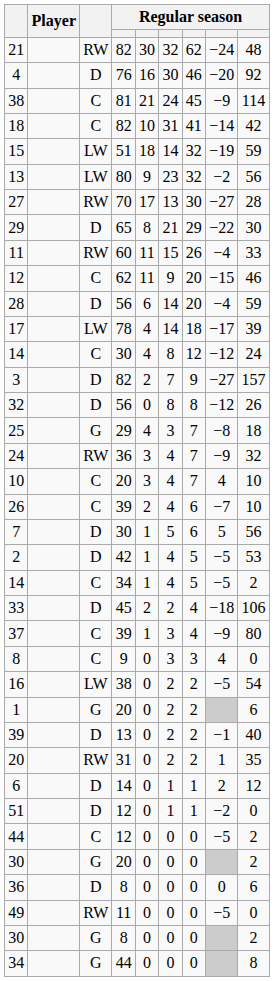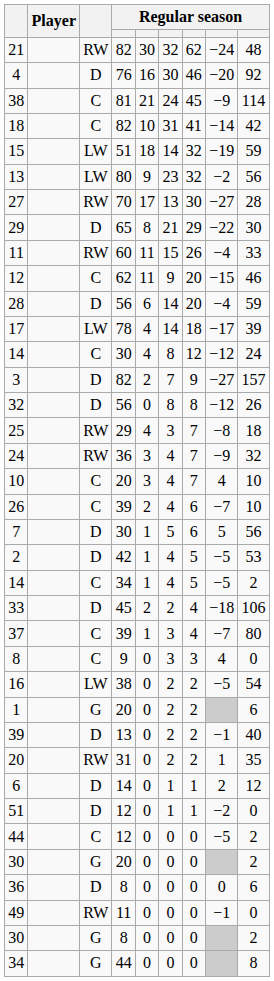(96, 430) G -> (96, 430) RW
(222, 633) −9 -> (222, 633) −7
(222, 912) −5 -> (222, 912) −1
